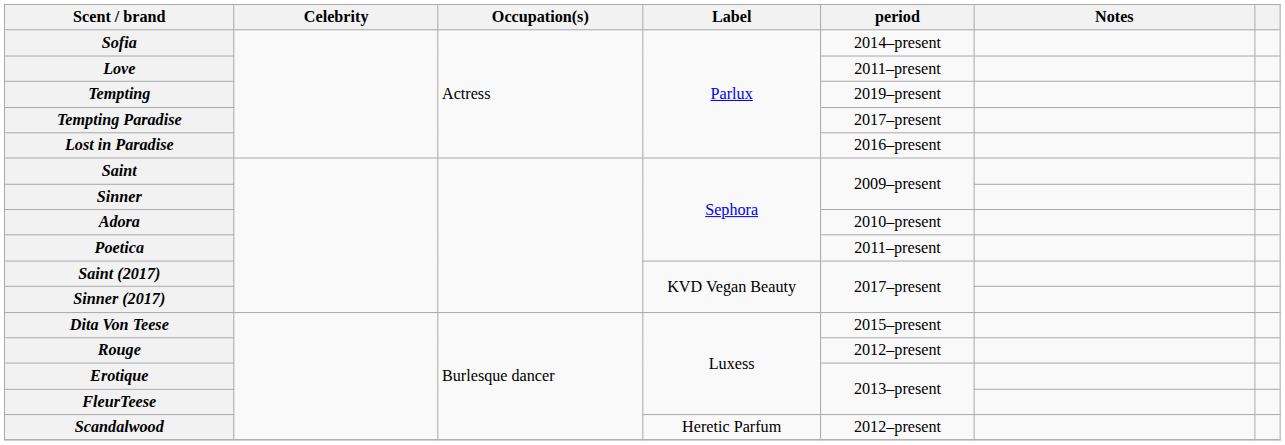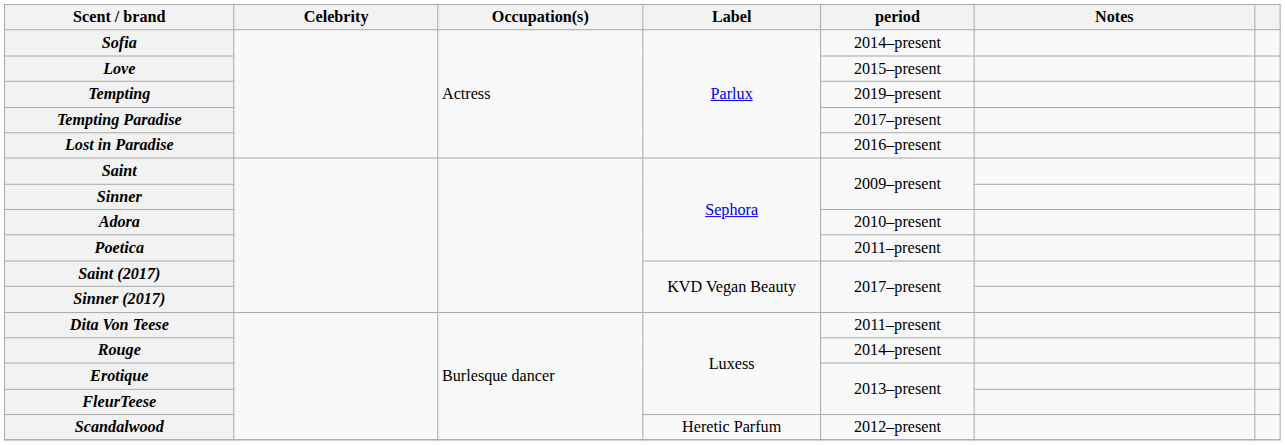(897, 68) 2011–present -> (897, 68) 2015–present
(897, 324) 2015–present -> (897, 324) 2011–present
(897, 350) 2012–present -> (897, 350) 2014–present
